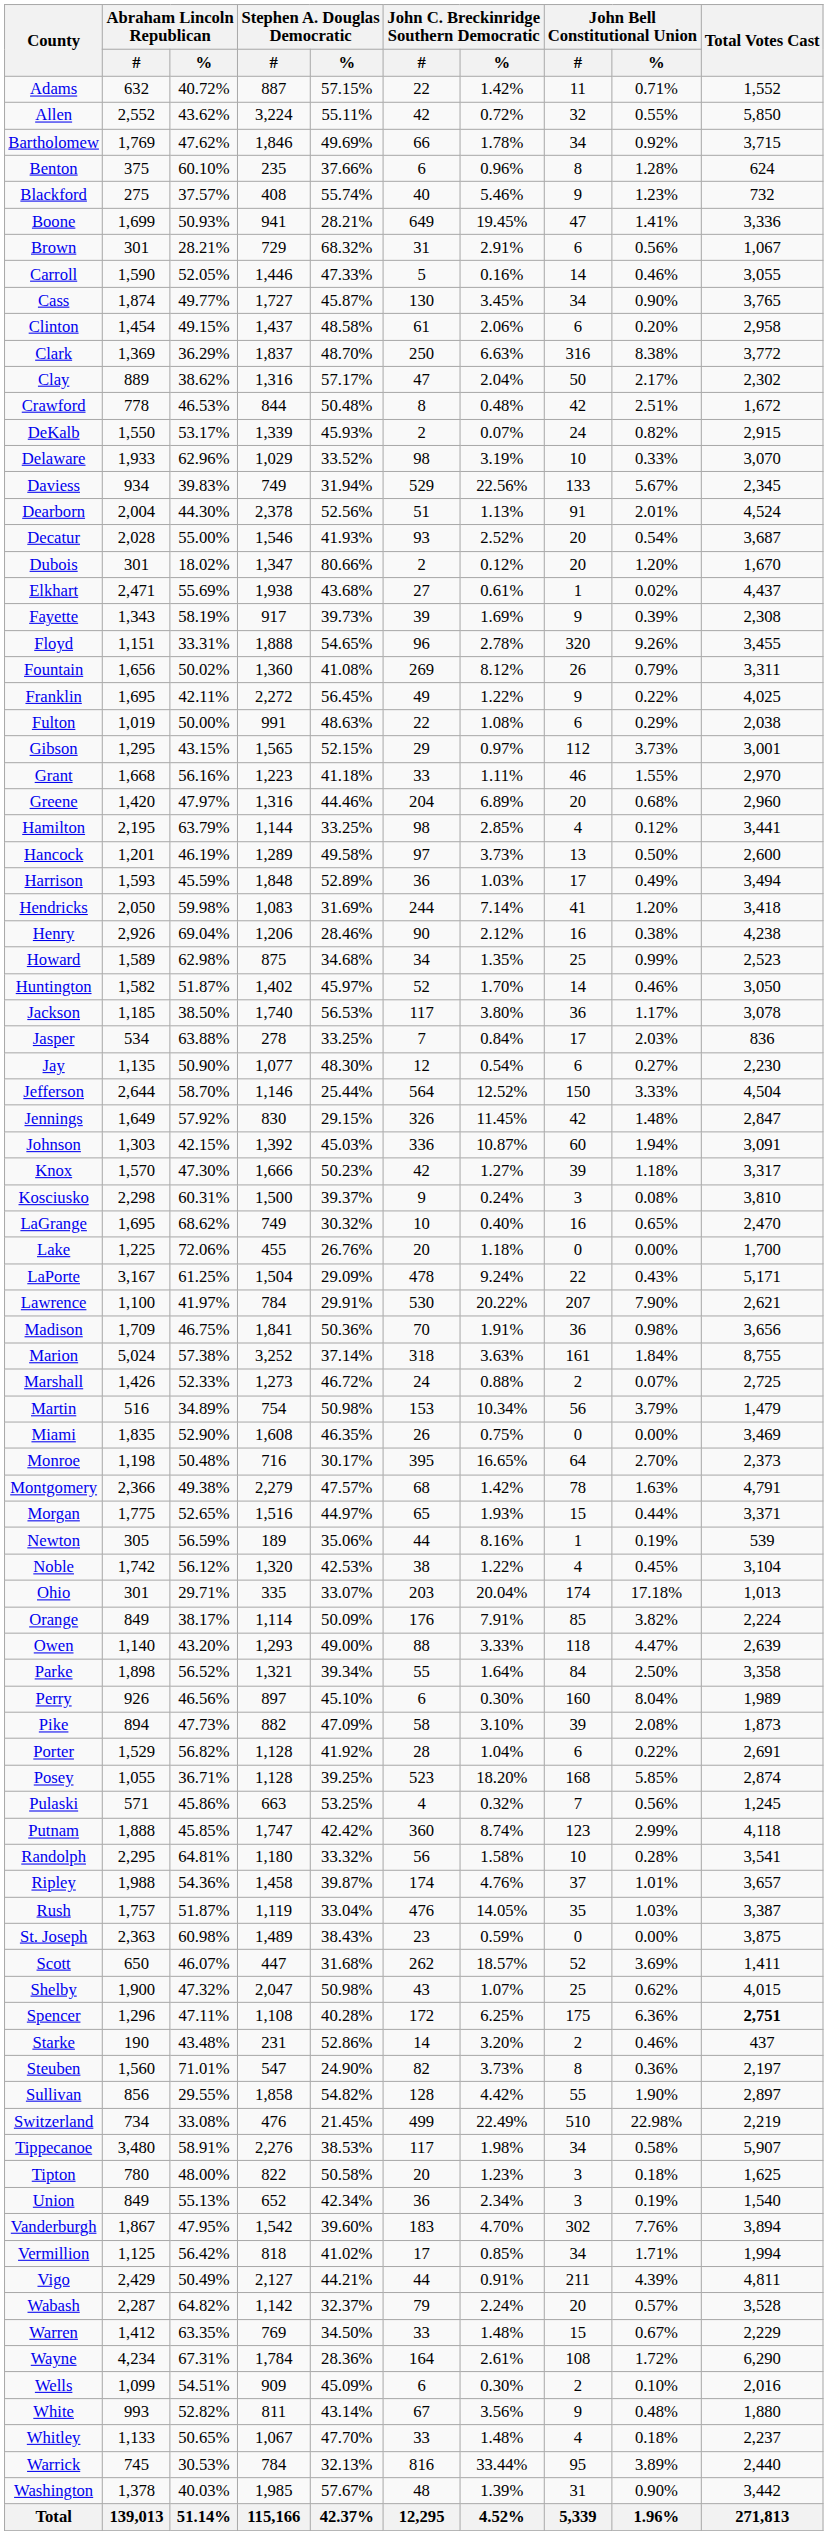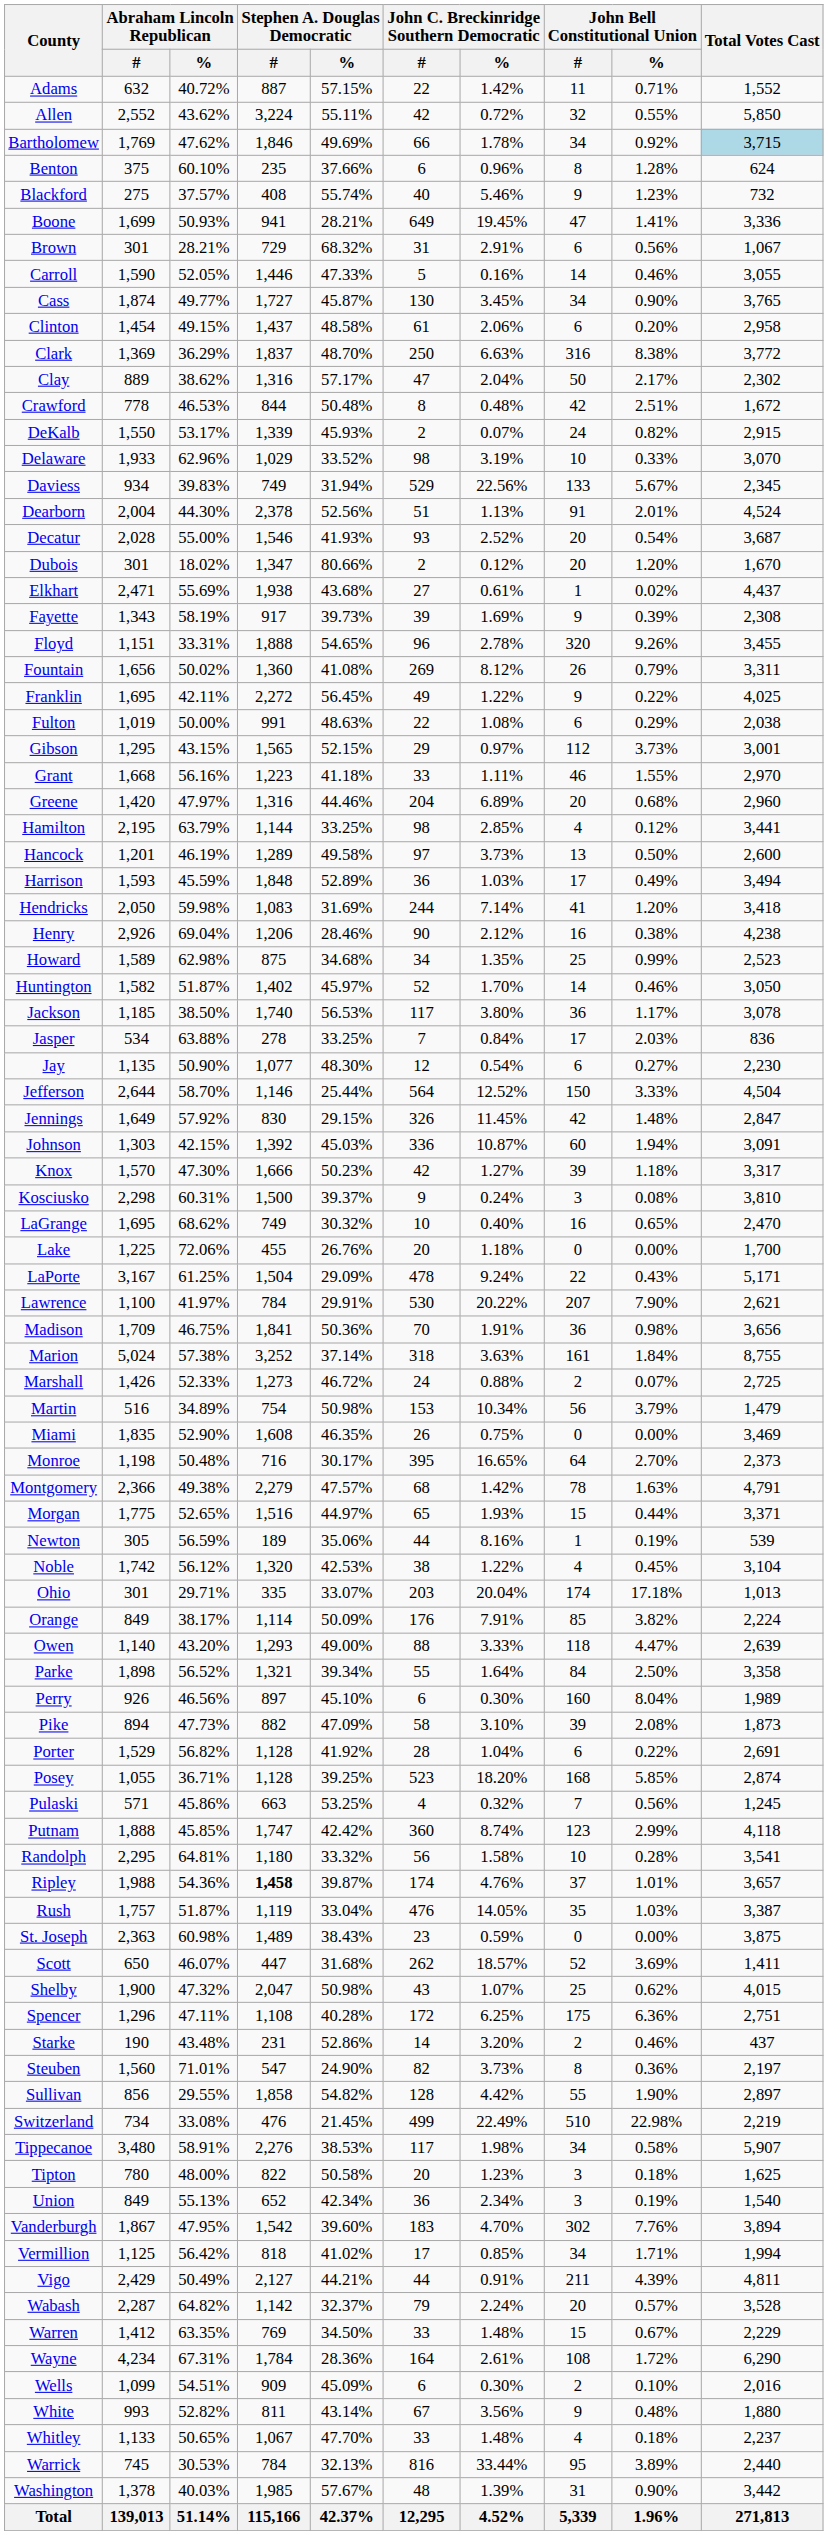(762, 141) no background -> (762, 141) lightblue background
(274, 1883) normal -> (274, 1883) bold
(762, 2015) bold -> (762, 2015) normal
